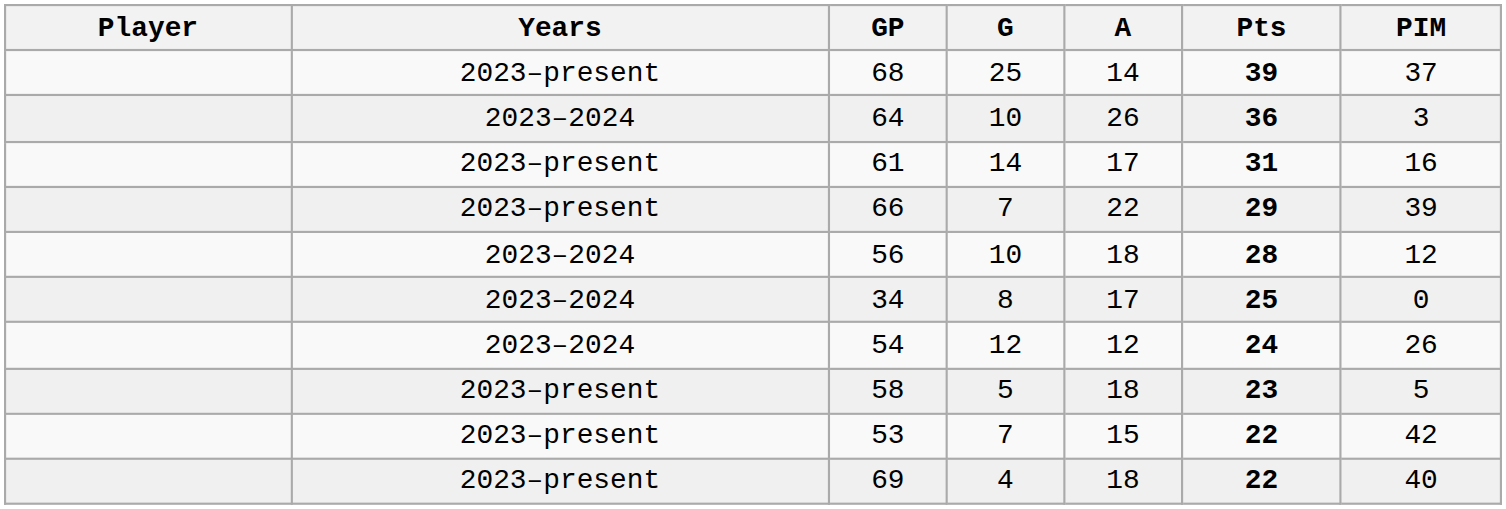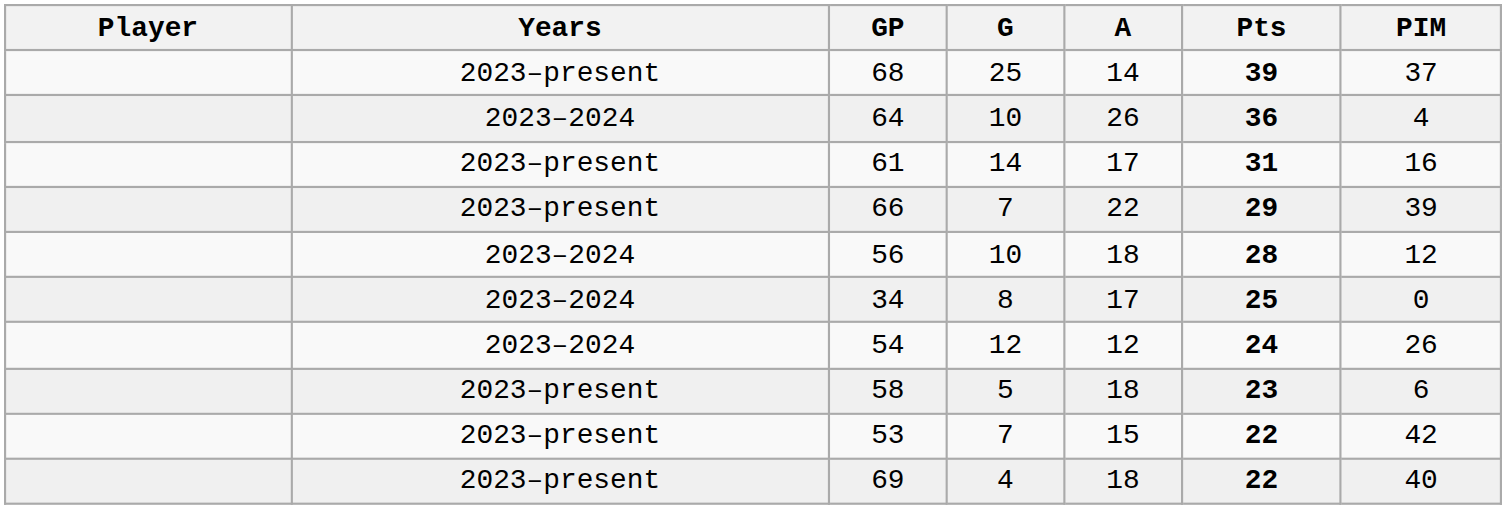(1421, 118) 3 -> (1421, 118) 4
(1421, 390) 5 -> (1421, 390) 6
